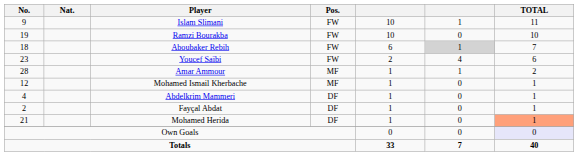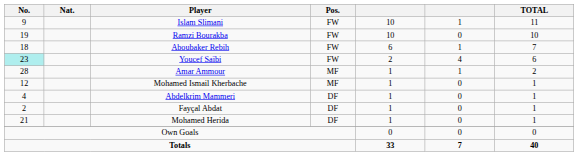(460, 47) lightgrey background -> (460, 47) no background
(24, 59) no background -> (24, 59) paleturquoise background
(534, 120) lightsalmon background -> (534, 120) no background
(534, 132) lavender background -> (534, 132) no background
